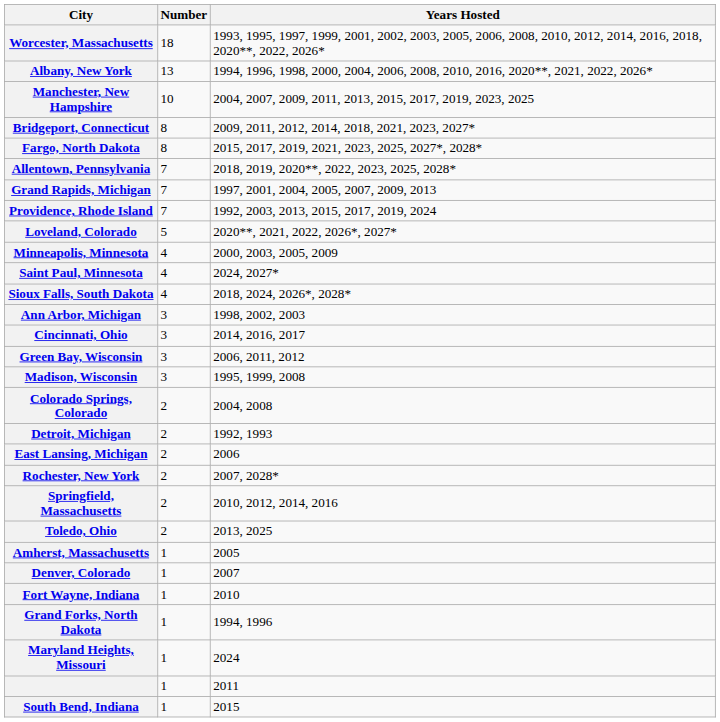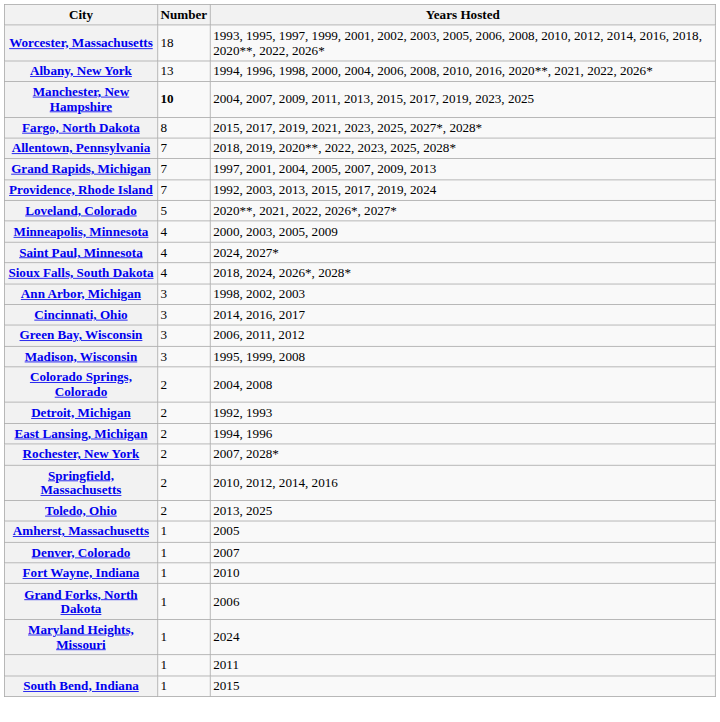(167, 99) normal -> (167, 99) bold
- row: (81, 127)
(226, 454) 2006 -> (243, 433) 1994, 1996
(243, 622) 1994, 1996 -> (226, 601) 2006
